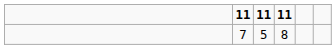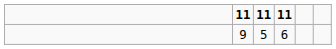(243, 35) 7 -> (243, 35) 9
(285, 35) 8 -> (285, 35) 6
